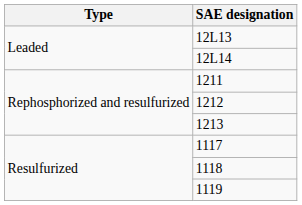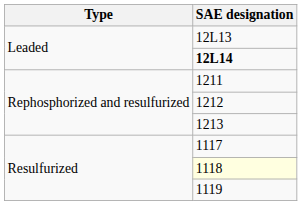(214, 59) normal -> (214, 59) bold
(209, 168) no background -> (209, 168) lightyellow background
